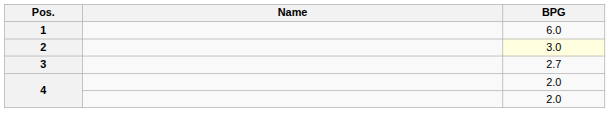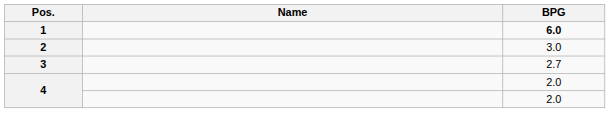(554, 30) normal -> (554, 30) bold
(554, 47) lightyellow background -> (554, 47) no background
